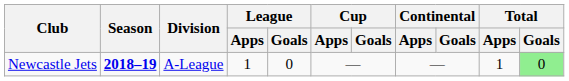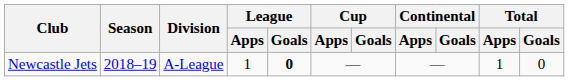(130, 64) bold -> (130, 64) normal
(289, 64) normal -> (289, 64) bold
(541, 64) lightgreen background -> (541, 64) no background
